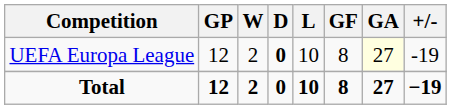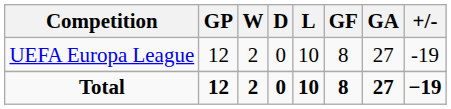(281, 54) bold -> (281, 54) normal
(383, 54) lightyellow background -> (383, 54) no background
